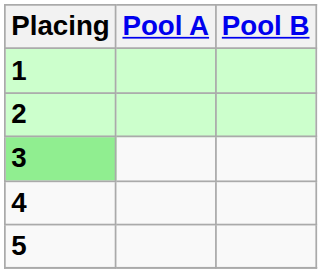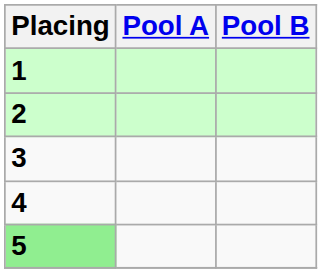(19, 158) lightgreen background -> (19, 158) no background
(19, 245) no background -> (19, 245) lightgreen background
